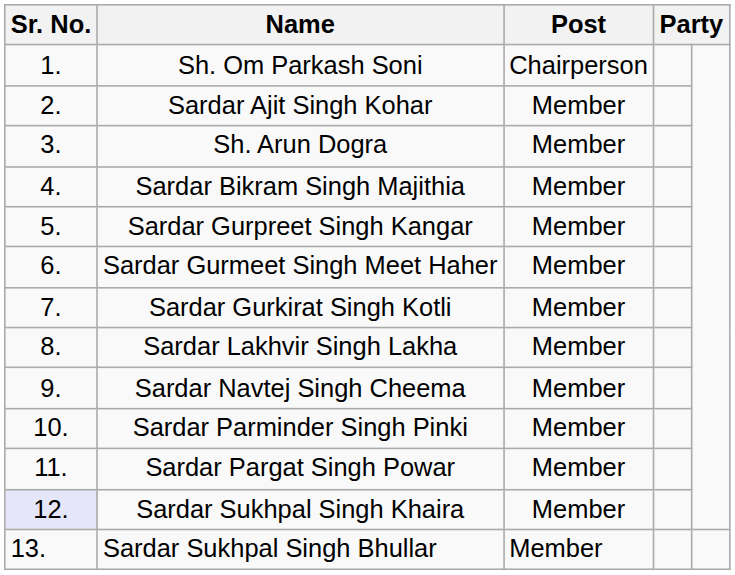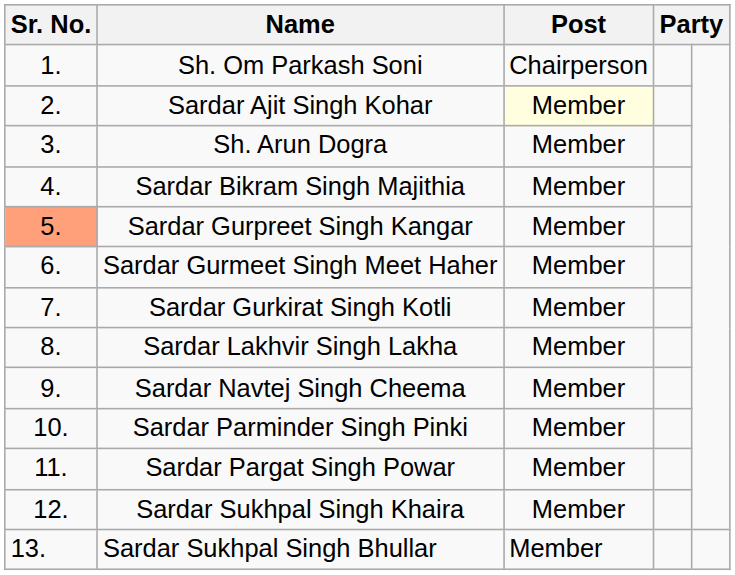(579, 105) no background -> (579, 105) lightyellow background
(51, 226) no background -> (51, 226) lightsalmon background
(51, 508) lavender background -> (51, 508) no background
